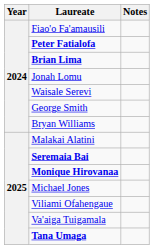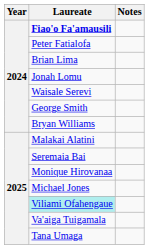(68, 28) normal -> (71, 28) bold
(63, 44) bold -> (61, 44) normal
(57, 60) bold -> (55, 60) normal
(60, 156) bold -> (58, 156) normal
(75, 172) bold -> (72, 172) normal
(72, 204) no background -> (72, 204) paleturquoise background
(59, 236) bold -> (57, 236) normal
